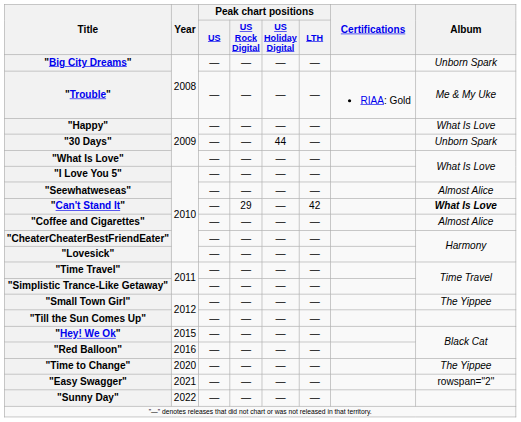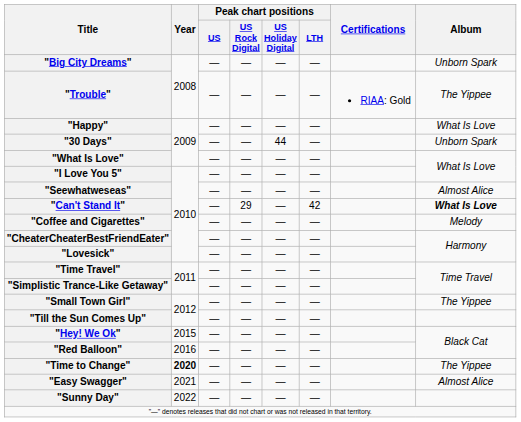(466, 94) Me & My Uke -> (466, 94) The Yippee
(466, 222) Almost Alice -> (466, 222) Melody
(185, 366) normal -> (185, 366) bold
(466, 382) rowspan="2" -> (466, 382) Almost Alice
